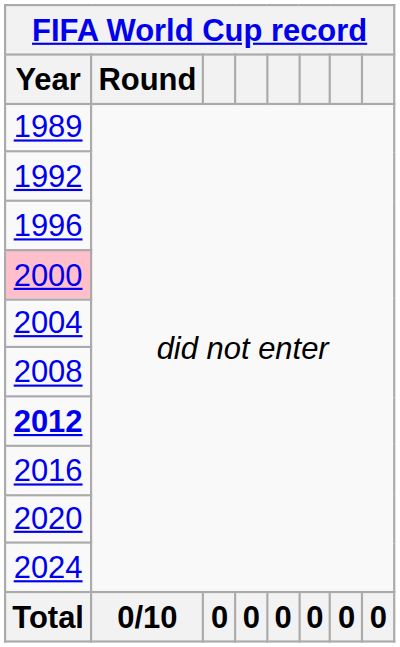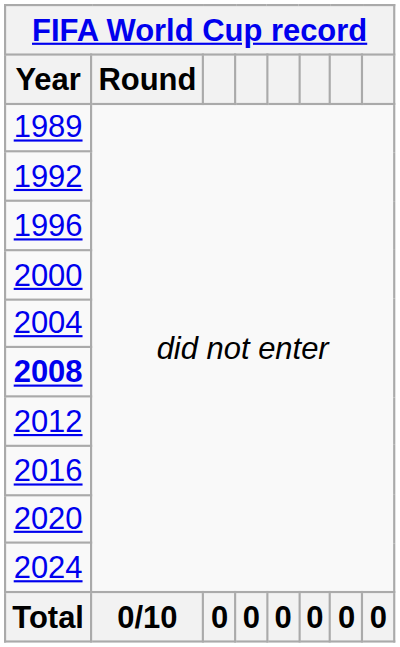(48, 274) pink background -> (48, 274) no background
(48, 372) normal -> (48, 372) bold
(48, 421) bold -> (48, 421) normal
